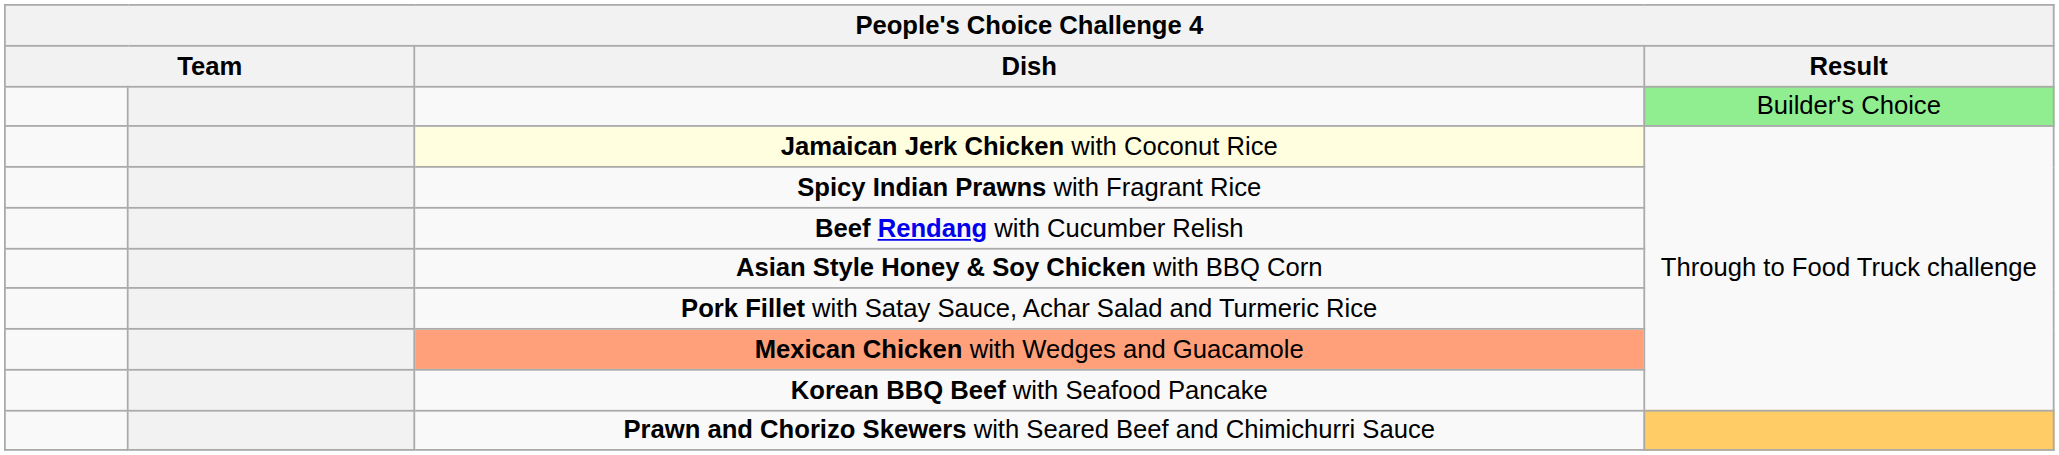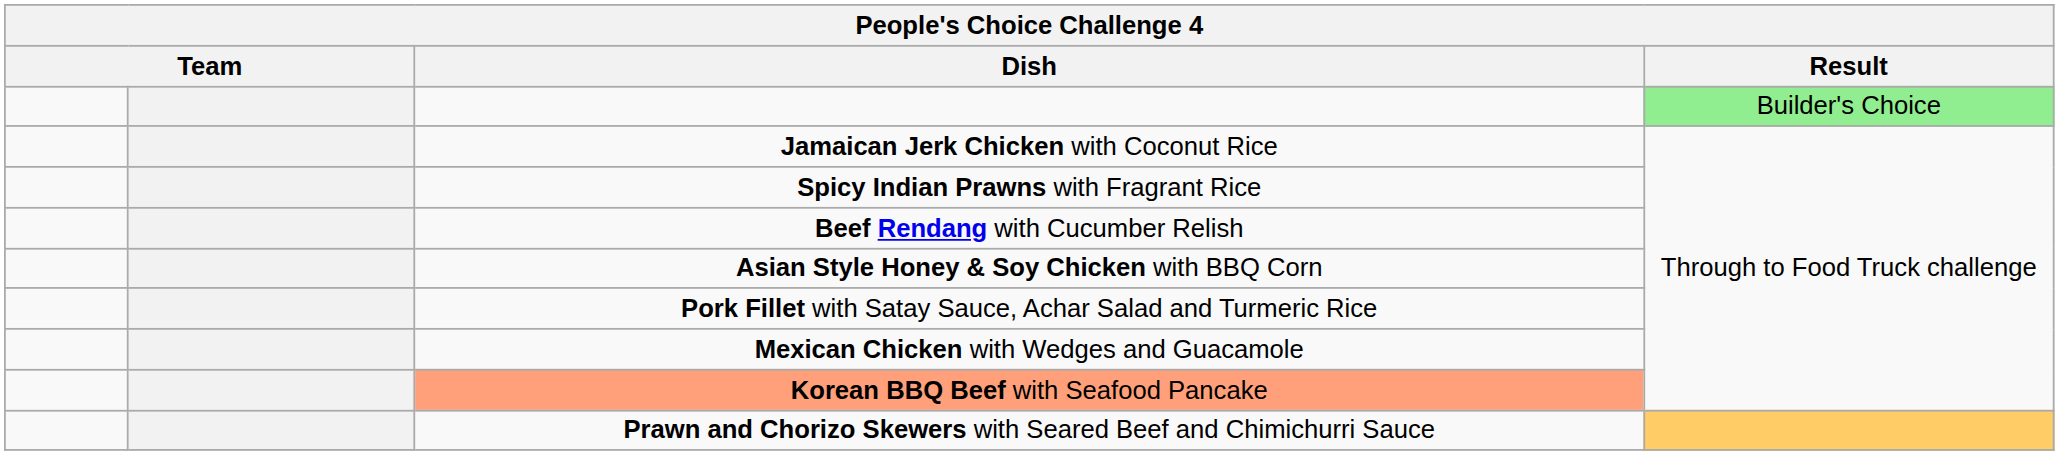(1029, 147) lightyellow background -> (1029, 147) no background
(1029, 349) lightsalmon background -> (1029, 349) no background
(1029, 390) no background -> (1029, 390) lightsalmon background
